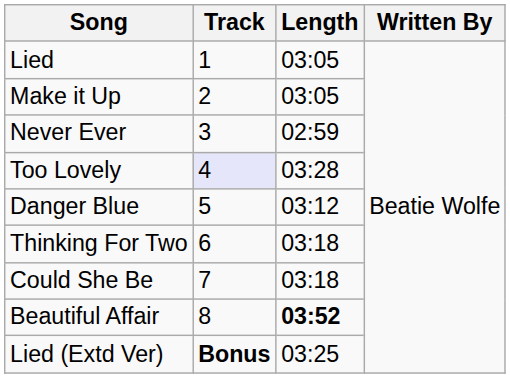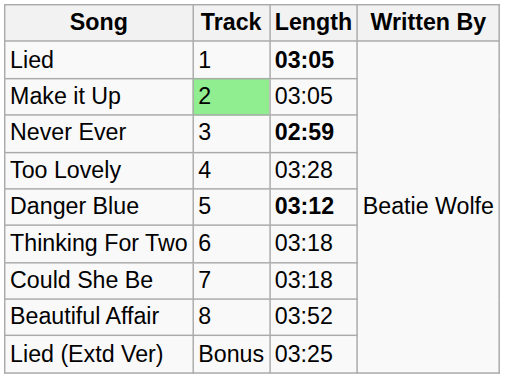(310, 59) normal -> (304, 59) bold
(205, 96) no background -> (205, 96) lightgreen background
(310, 133) normal -> (304, 133) bold
(205, 170) lavender background -> (205, 170) no background
(310, 206) normal -> (304, 206) bold
(311, 317) bold -> (304, 317) normal
(234, 354) bold -> (231, 354) normal
